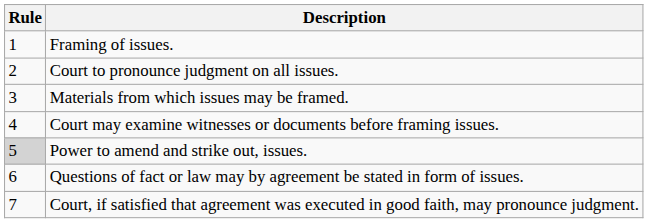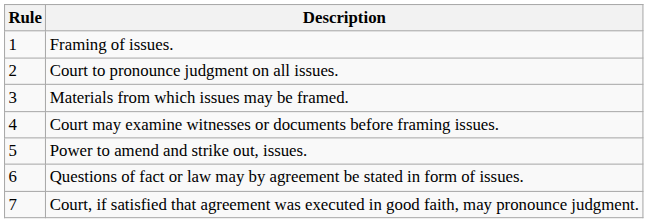(13, 151) lightgrey background -> (13, 151) no background
